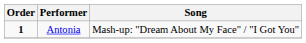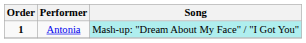(196, 29) no background -> (196, 29) paleturquoise background
